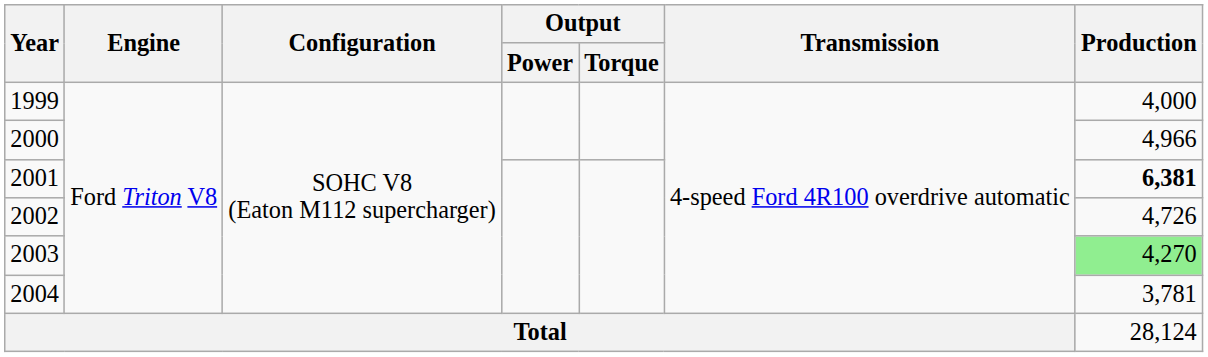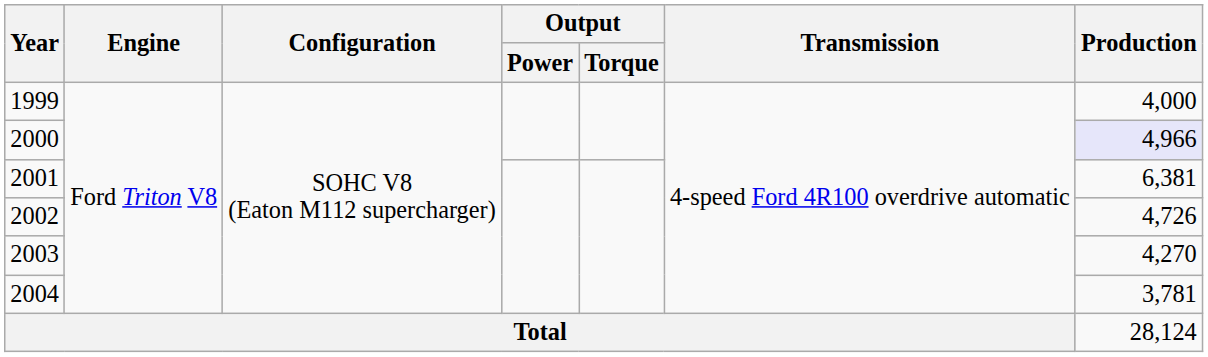(1169, 139) no background -> (1169, 139) lavender background
(1169, 178) bold -> (1169, 178) normal
(1169, 255) lightgreen background -> (1169, 255) no background
